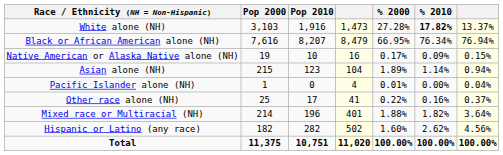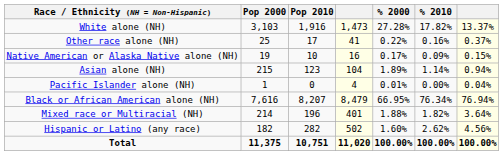(436, 26) bold -> (436, 26) normal
rows swapped: (123, 41) <-> (123, 99)
